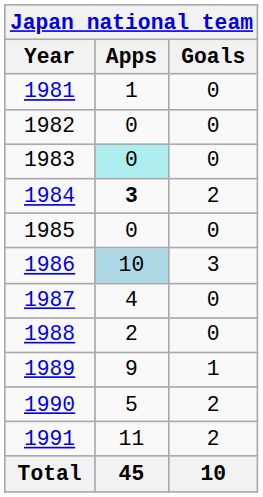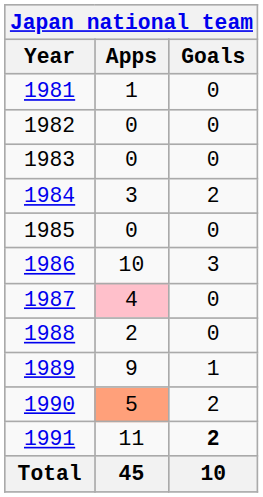(131, 161) paleturquoise background -> (131, 161) no background
(131, 196) bold -> (131, 196) normal
(131, 265) lightblue background -> (131, 265) no background
(131, 300) no background -> (131, 300) pink background
(131, 404) no background -> (131, 404) lightsalmon background
(213, 439) normal -> (213, 439) bold
